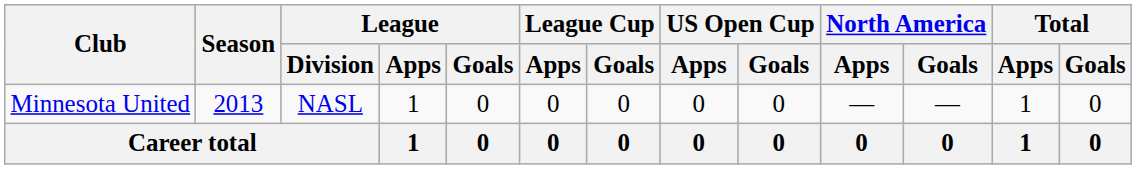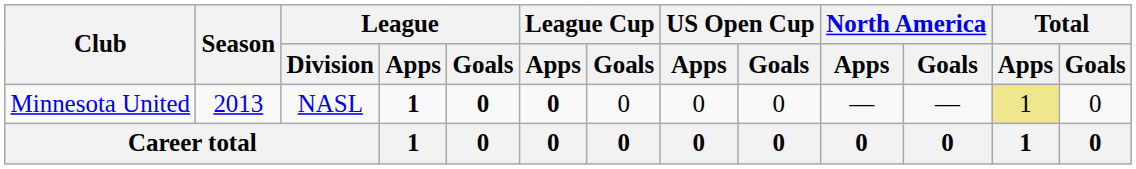(413, 103) normal -> (413, 103) bold
(483, 103) normal -> (483, 103) bold
(553, 103) normal -> (553, 103) bold
(1026, 103) no background -> (1026, 103) khaki background
